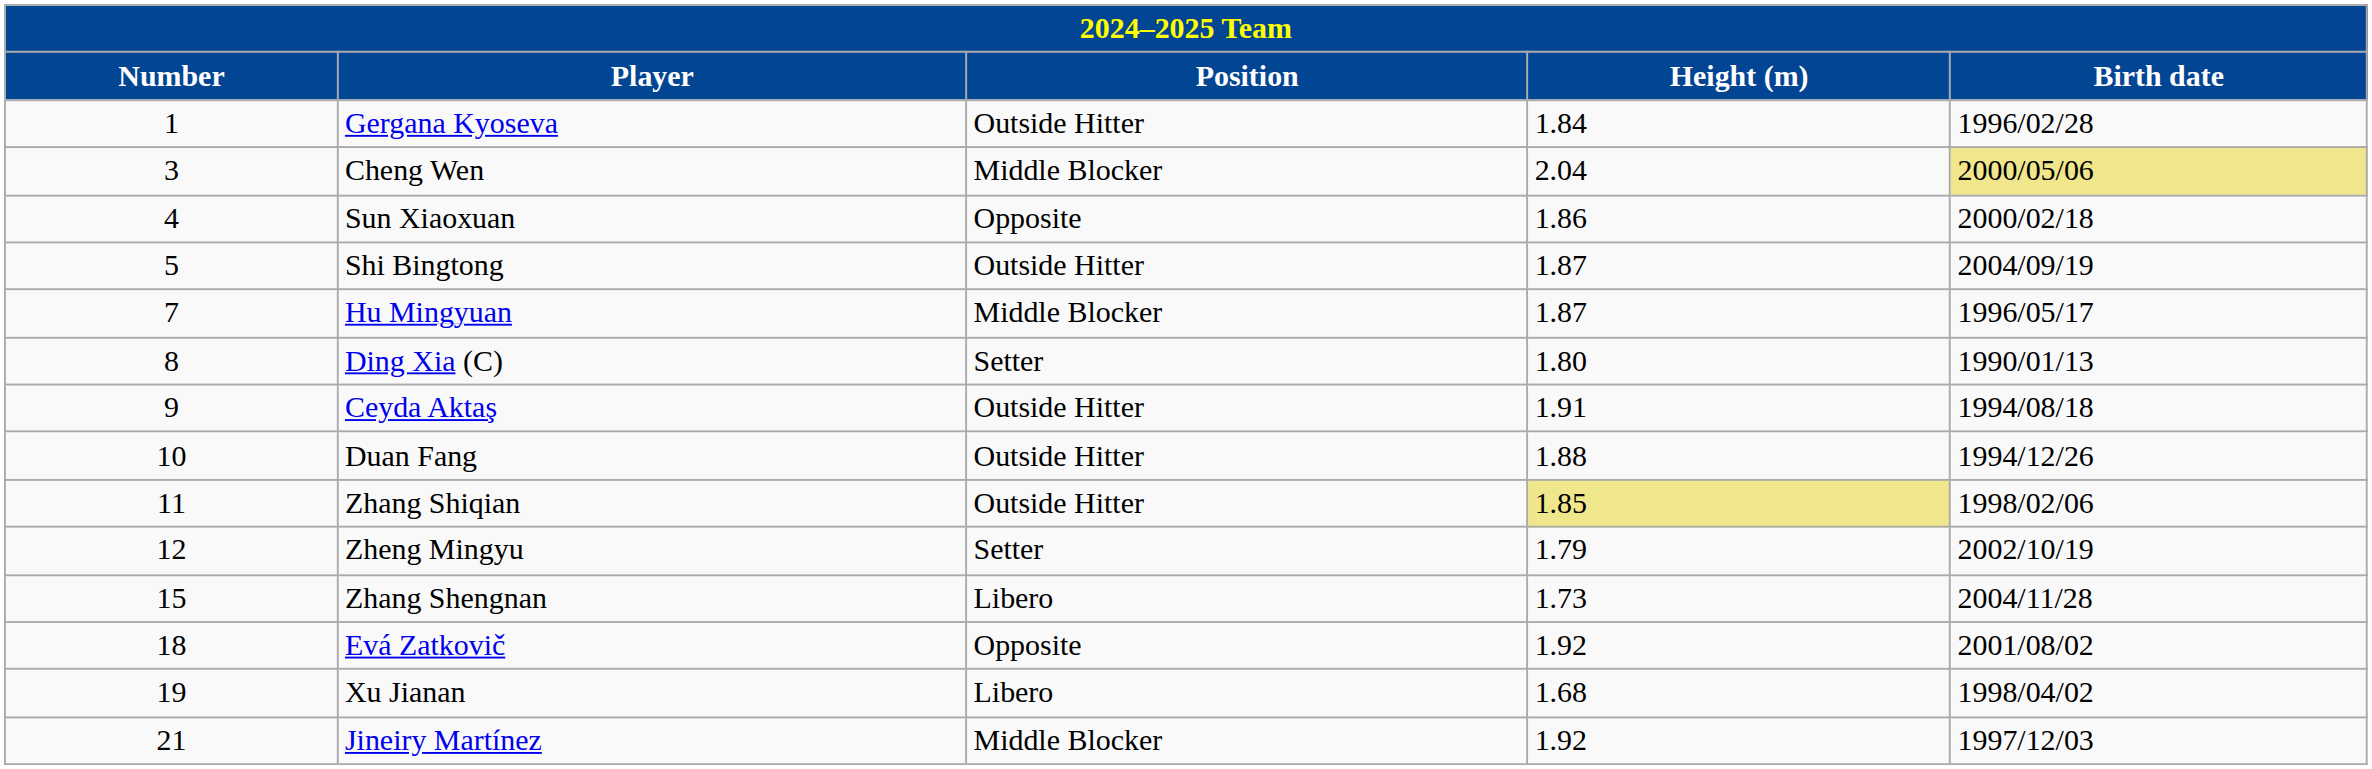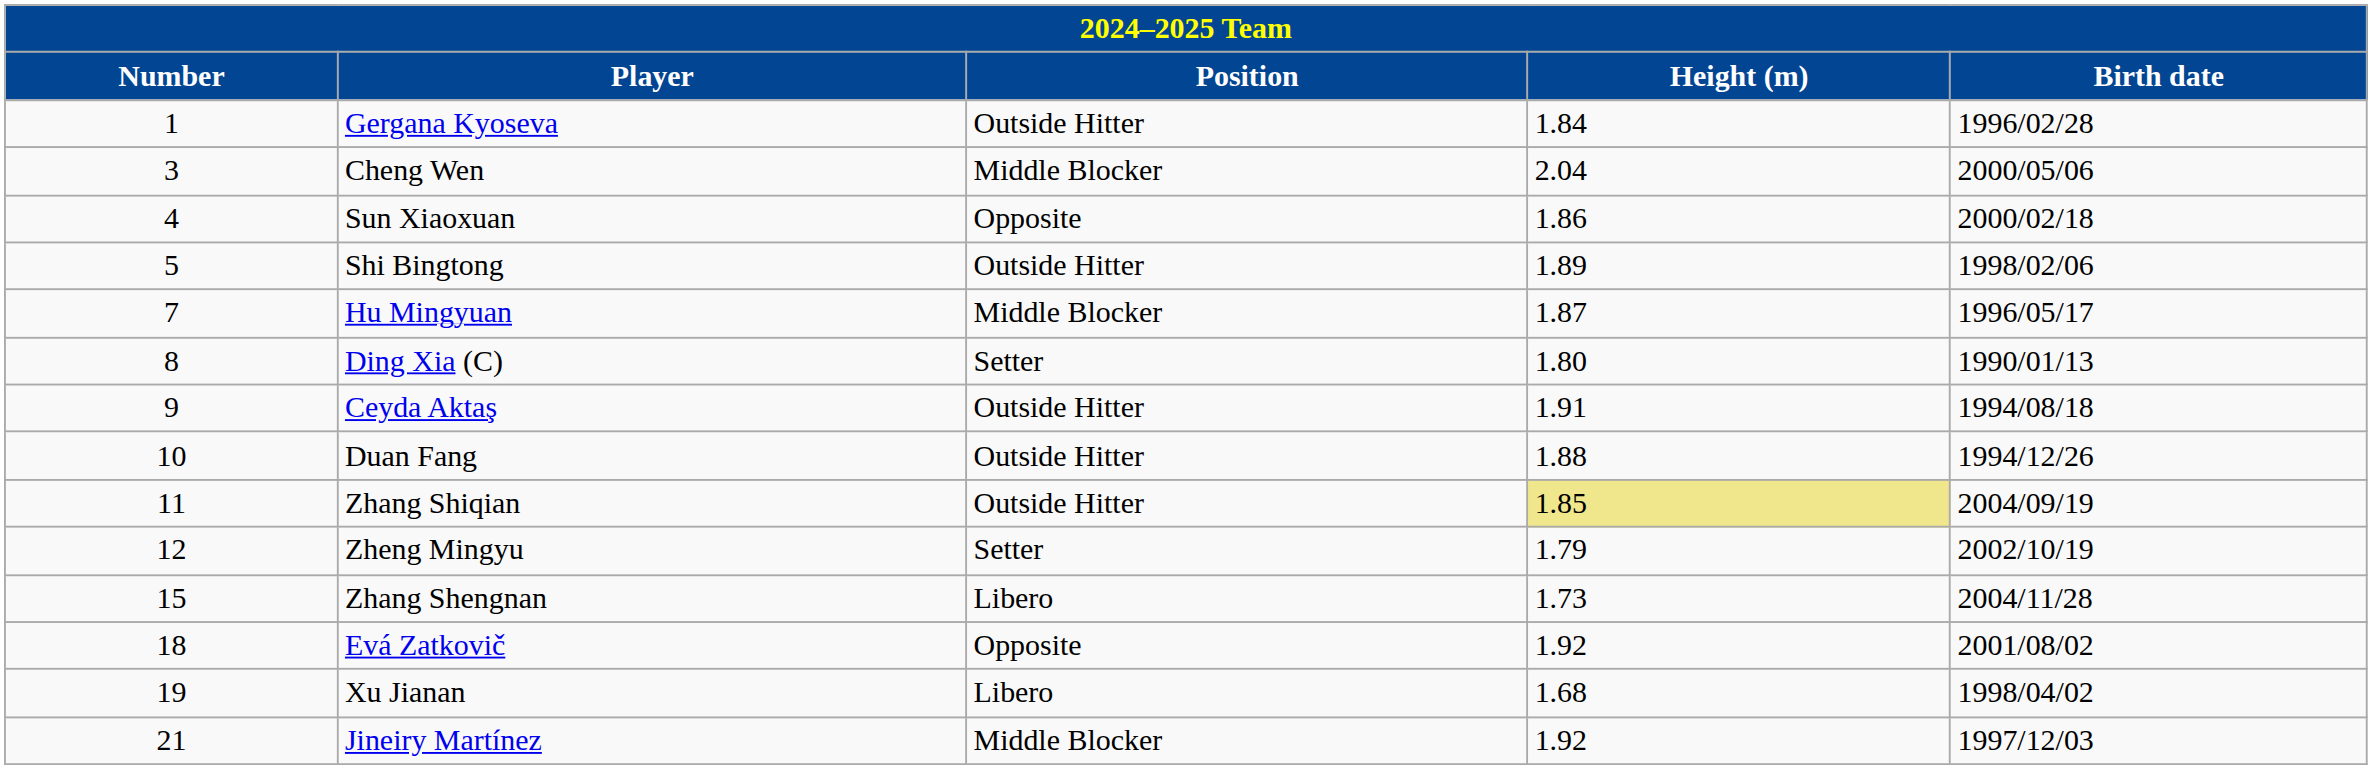(2026, 170) khaki background -> (2026, 170) no background
(1561, 265) 1.87 -> (1561, 265) 1.89
(2026, 265) 2004/09/19 -> (2026, 265) 1998/02/06
(2026, 502) 1998/02/06 -> (2026, 502) 2004/09/19
